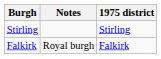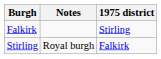(22, 29) Stirling -> (22, 29) Falkirk
(22, 45) Falkirk -> (22, 45) Stirling
